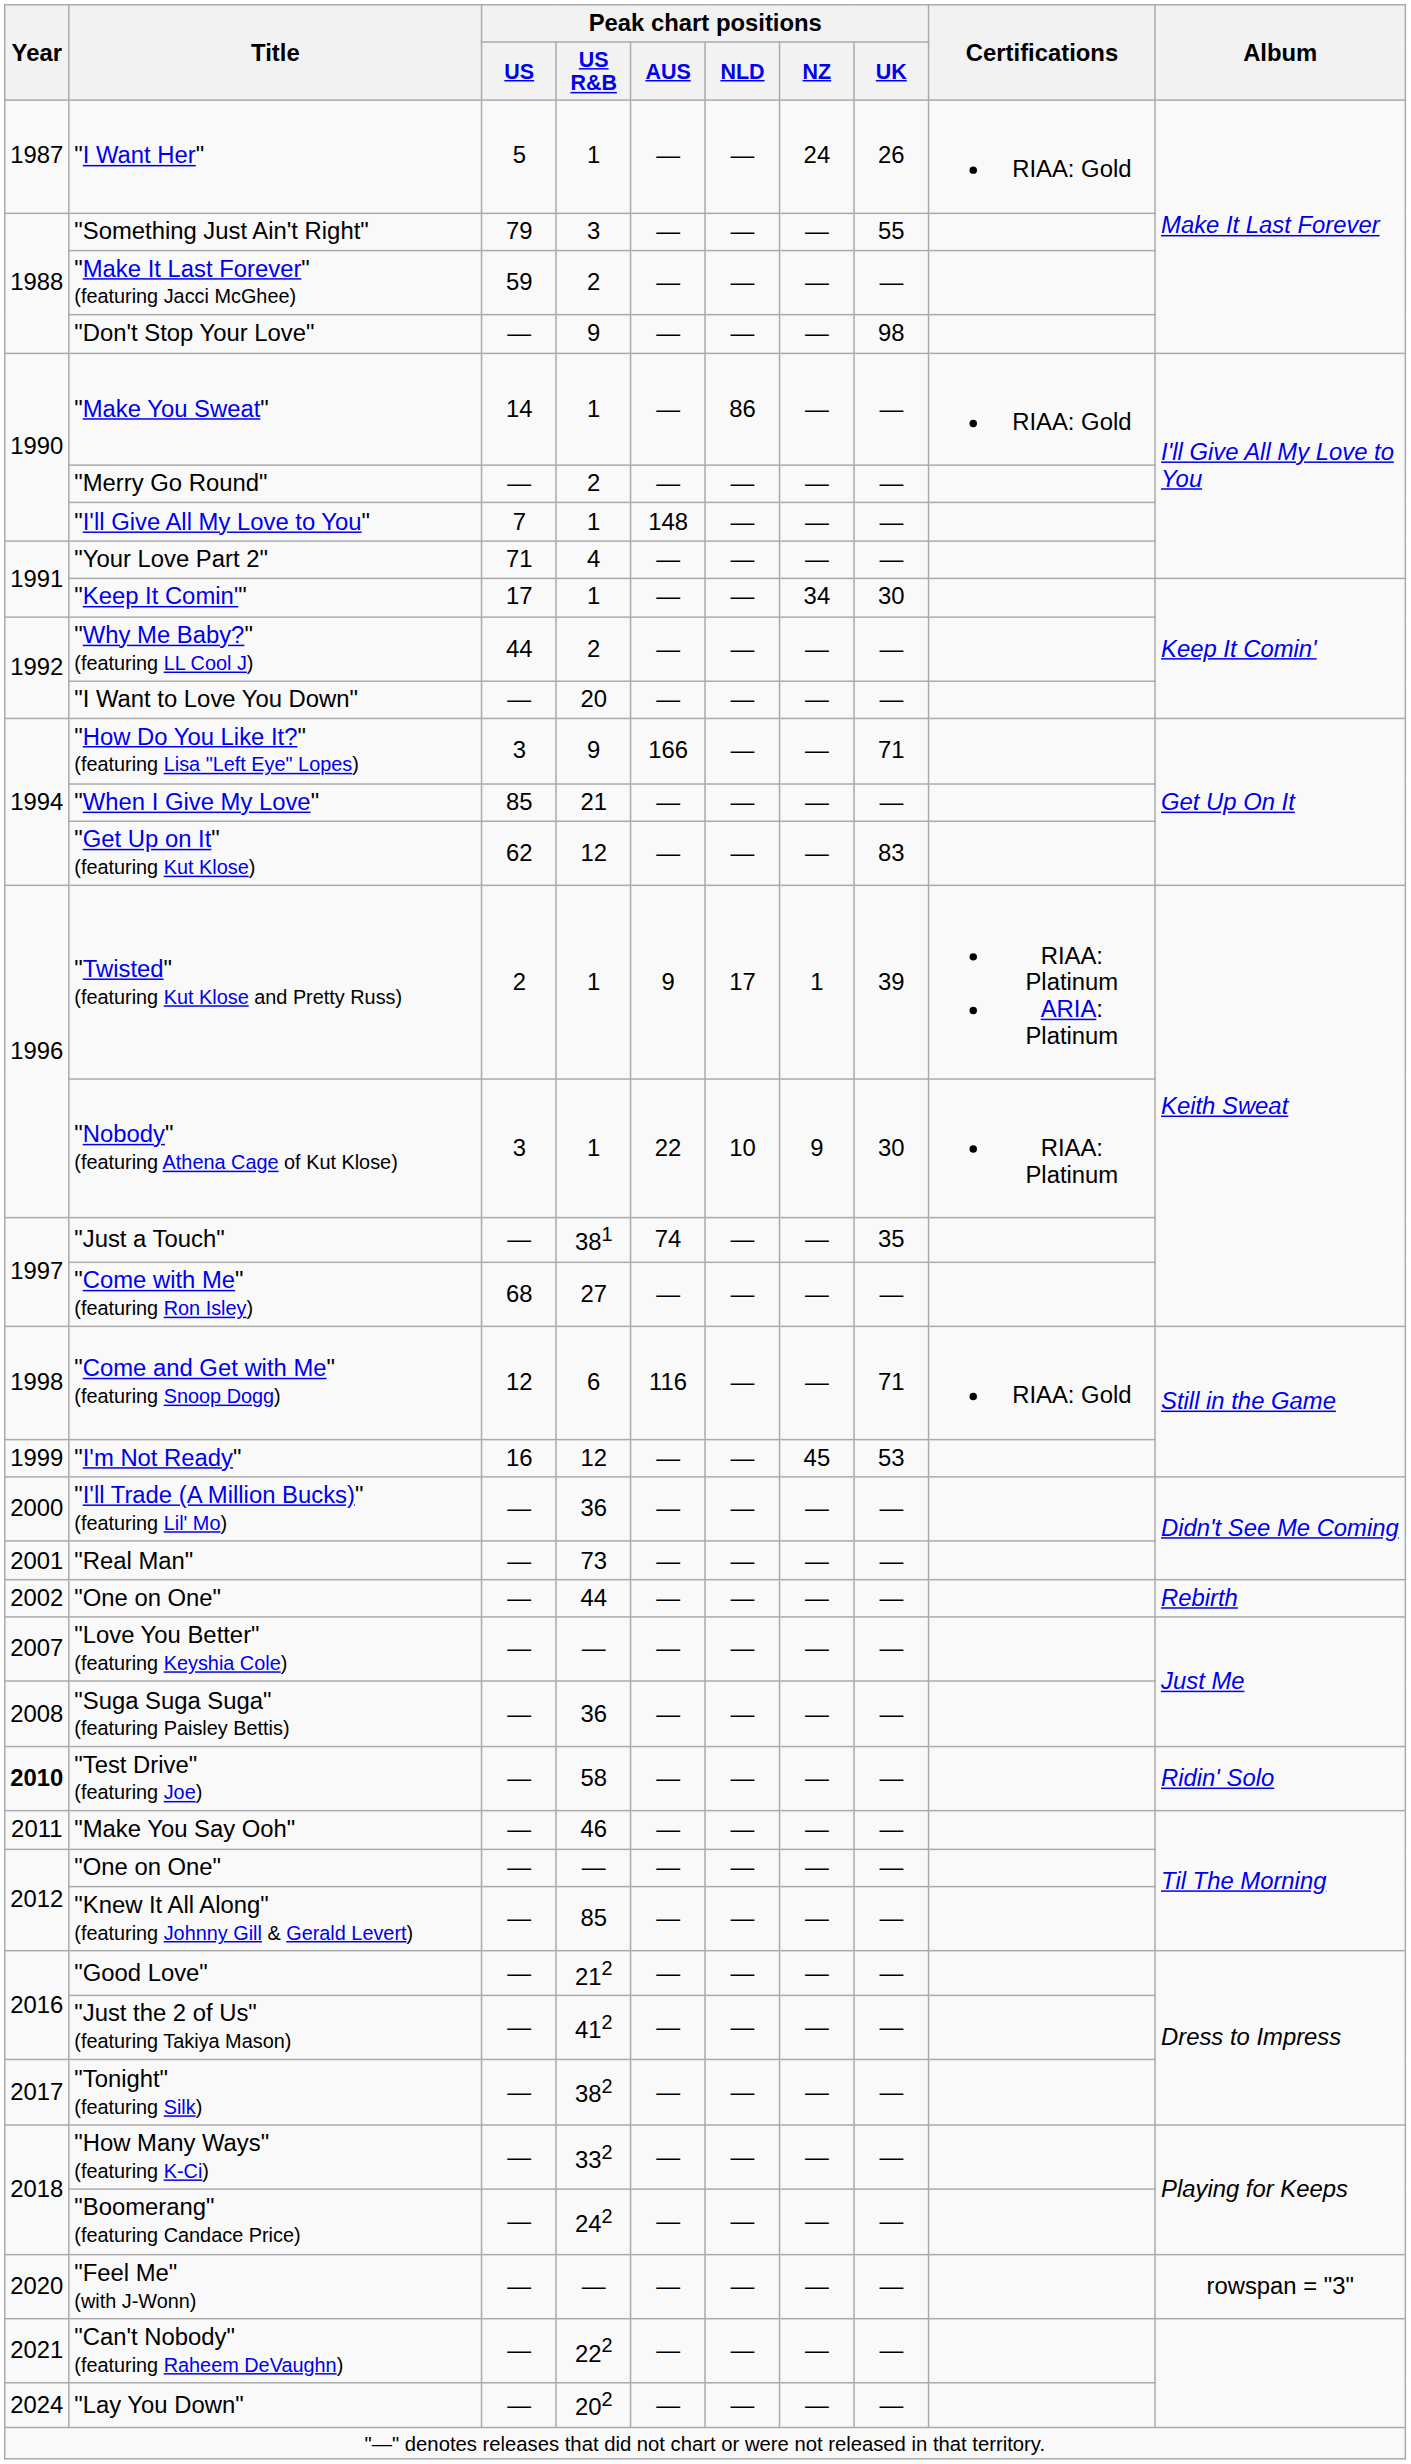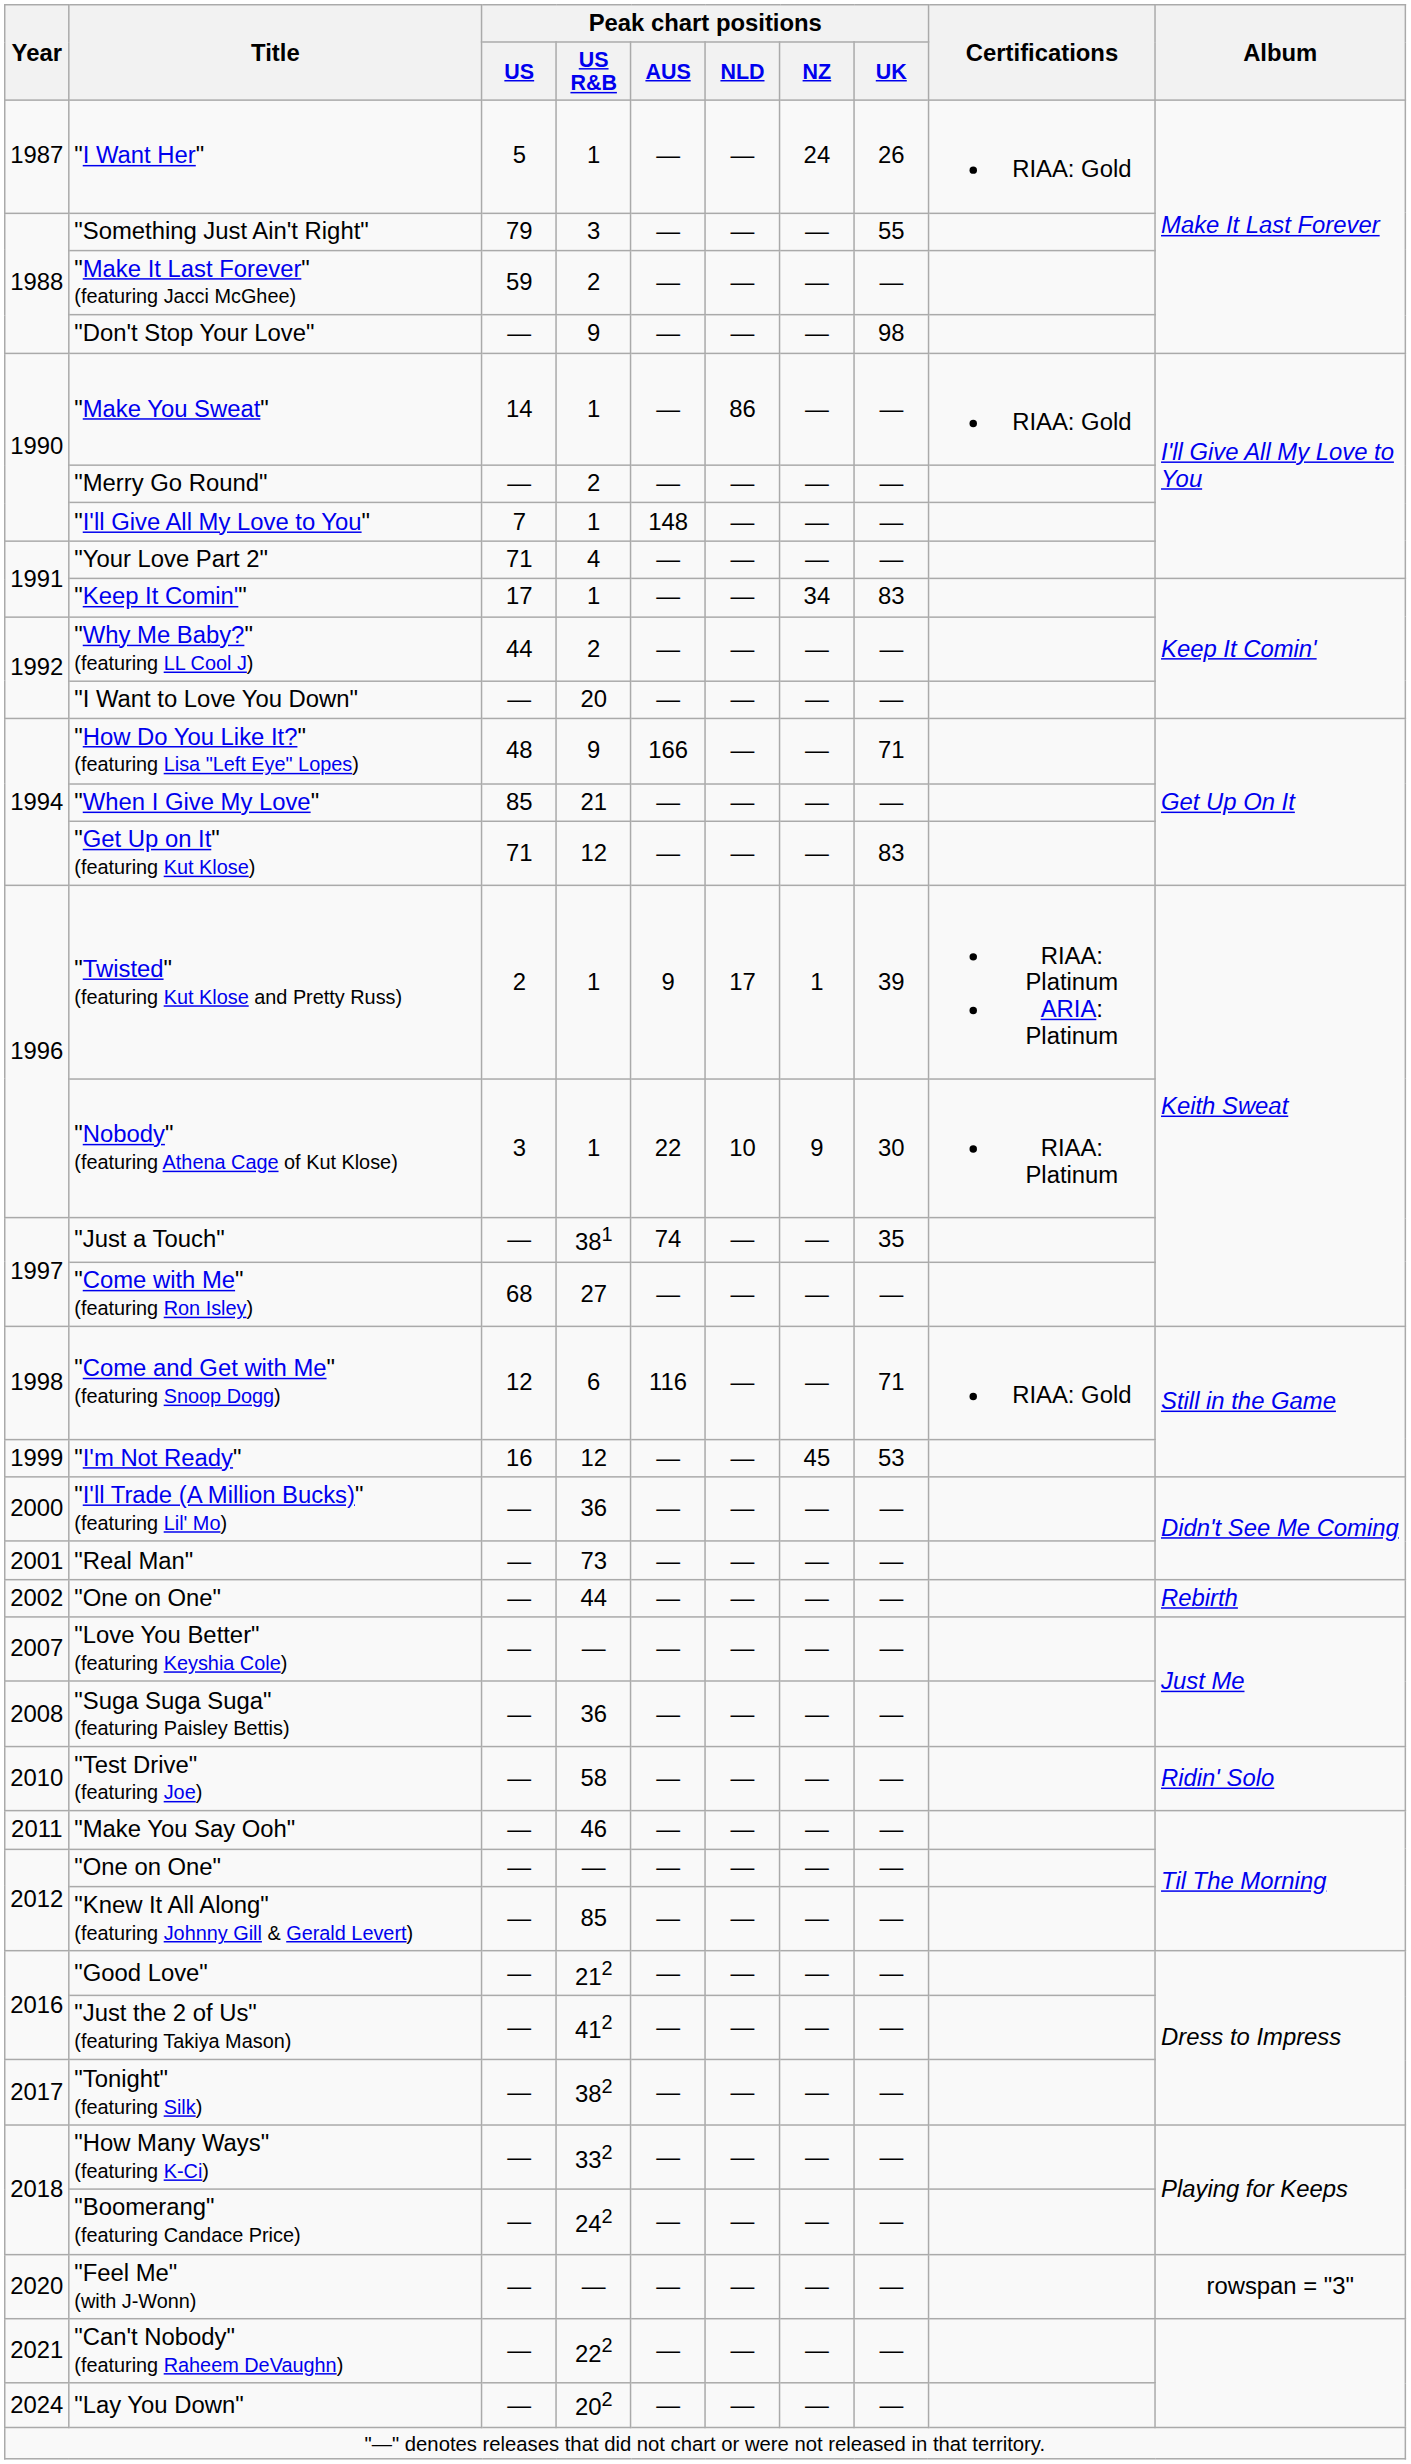(891, 597) 30 -> (891, 597) 83
(519, 750) 3 -> (519, 750) 48
(519, 853) 62 -> (519, 853) 71
(37, 1778) bold -> (37, 1778) normal
